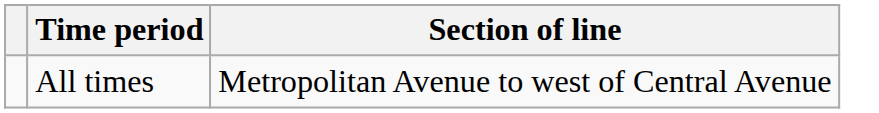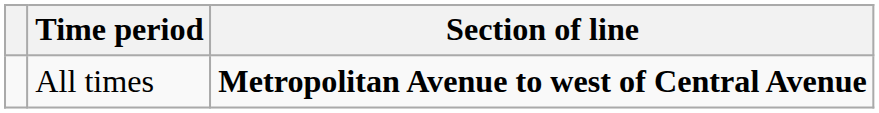(525, 81) normal -> (543, 81) bold
